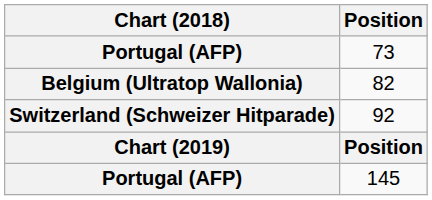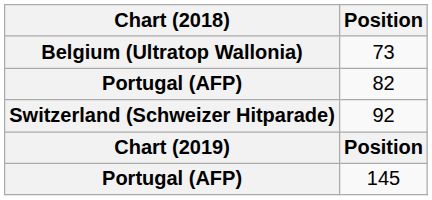(172, 52) Portugal (AFP) -> (172, 52) Belgium (Ultratop Wallonia)
(172, 83) Belgium (Ultratop Wallonia) -> (172, 83) Portugal (AFP)
